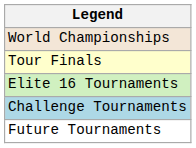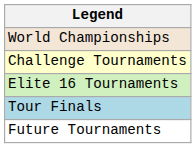(55, 62) Tour Finals -> (97, 62) Challenge Tournaments
(97, 108) Challenge Tournaments -> (55, 108) Tour Finals
